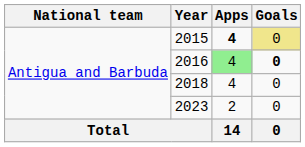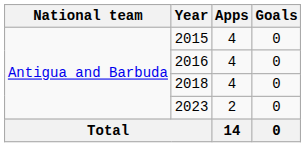(232, 39) bold -> (232, 39) normal
(277, 39) khaki background -> (277, 39) no background
(232, 62) lightgreen background -> (232, 62) no background
(277, 62) bold -> (277, 62) normal
